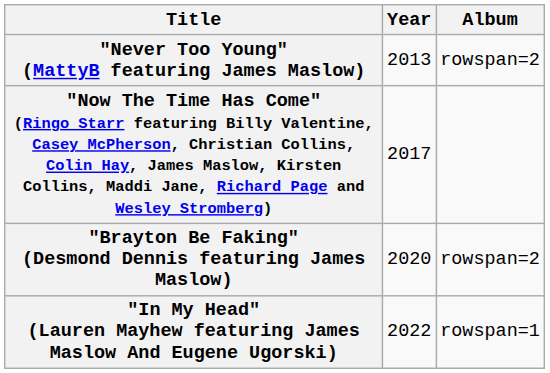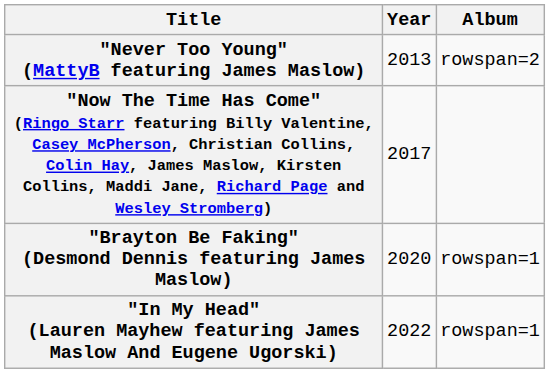(490, 259) rowspan=2 -> (490, 259) rowspan=1
